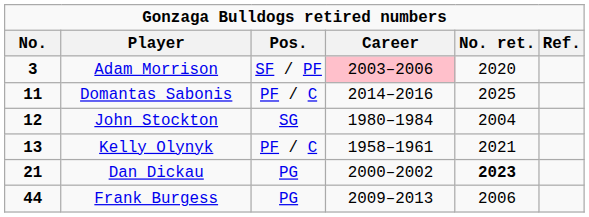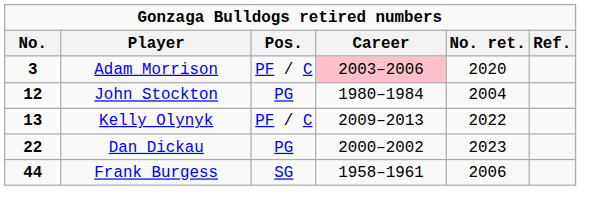(289, 69) SF / PF -> (284, 69) PF / C
- row: (156, 95)
(289, 121) SG -> (284, 95) PG
(390, 147) 1958–1961 -> (381, 121) 2009–2013
(497, 147) 2021 -> (488, 121) 2022
(33, 173) 21 -> (33, 147) 22
(497, 173) bold -> (488, 147) normal
(289, 198) PG -> (284, 173) SG
(390, 198) 2009–2013 -> (381, 173) 1958–1961
